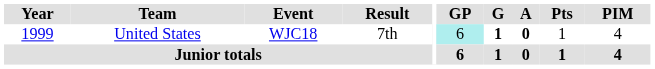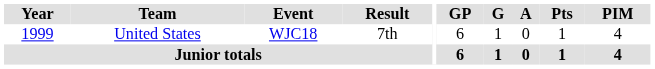(460, 34) paleturquoise background -> (460, 34) no background
(498, 34) bold -> (498, 34) normal
(526, 34) bold -> (526, 34) normal
